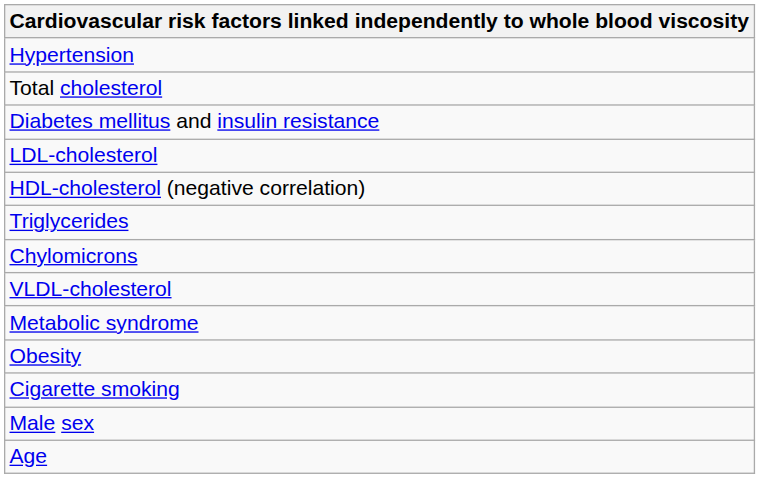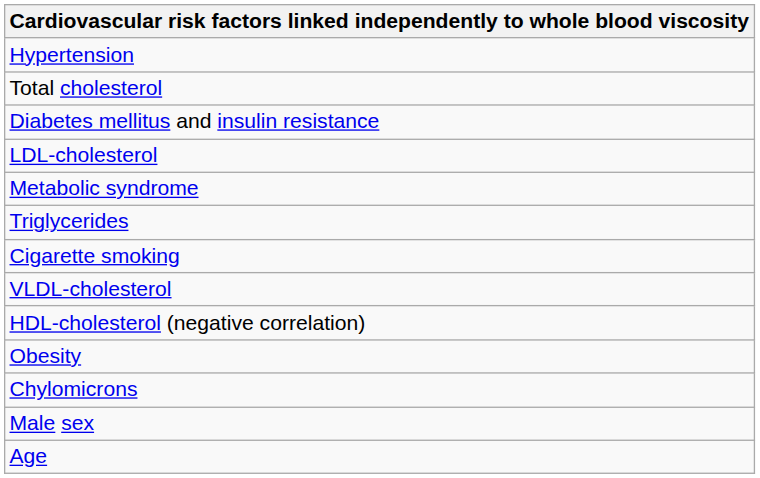(187, 188) HDL-cholesterol (negative correlation) -> (104, 188) Metabolic syndrome
(73, 255) Chylomicrons -> (95, 255) Cigarette smoking
(104, 322) Metabolic syndrome -> (187, 322) HDL-cholesterol (negative correlation)
(95, 389) Cigarette smoking -> (73, 389) Chylomicrons
